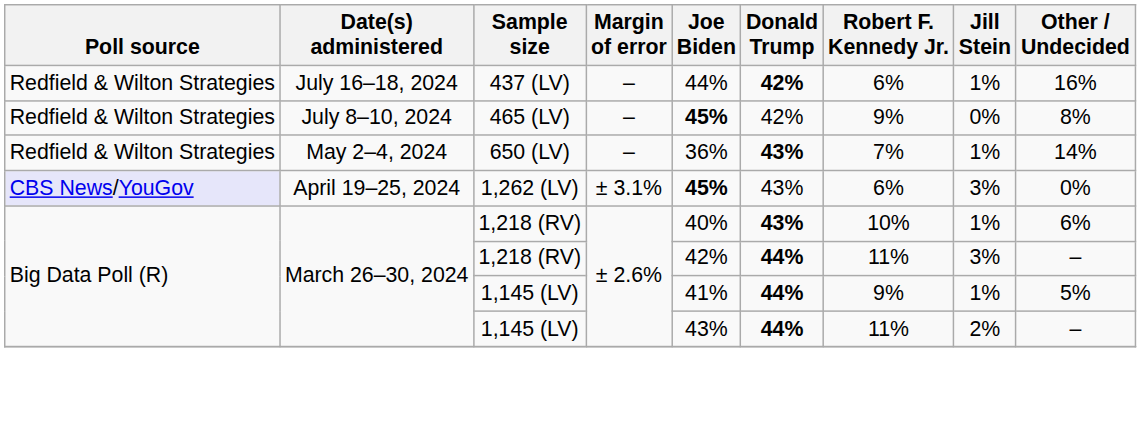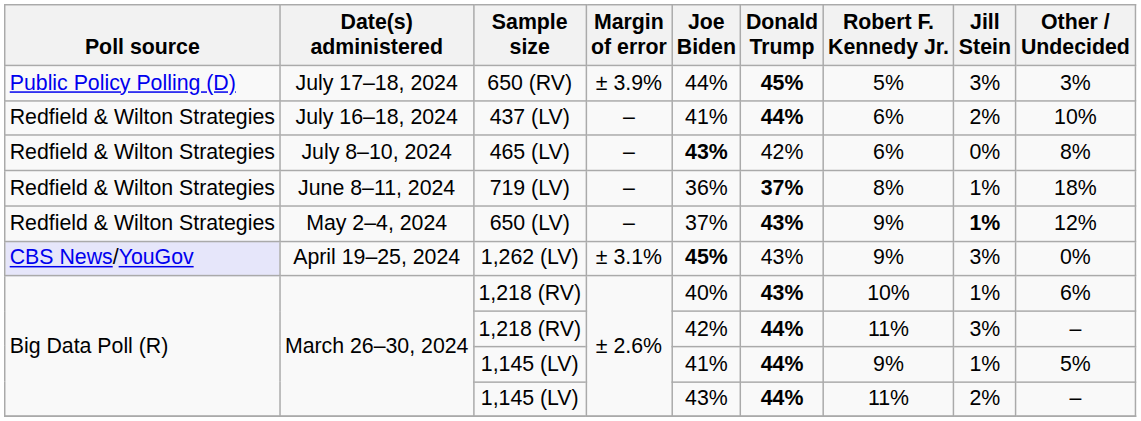+ row: (377, 82)
(706, 82) 44% -> (706, 117) 41%
(782, 82) 42% -> (782, 117) 44%
(985, 82) 1% -> (985, 117) 2%
(1075, 82) 16% -> (1075, 117) 10%
(706, 117) 45% -> (706, 153) 43%
(888, 117) 9% -> (888, 153) 6%
+ row: (377, 188)
(706, 153) 36% -> (706, 223) 37%
(888, 153) 7% -> (888, 223) 9%
(985, 153) normal -> (985, 223) bold
(1075, 153) 14% -> (1075, 223) 12%
(888, 188) 6% -> (888, 258) 9%
